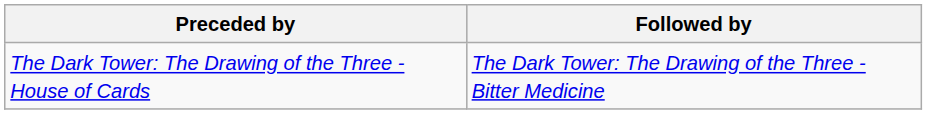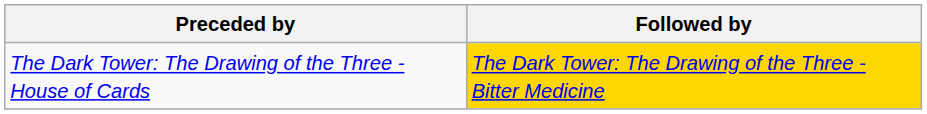(669, 77) no background -> (669, 77) gold background
